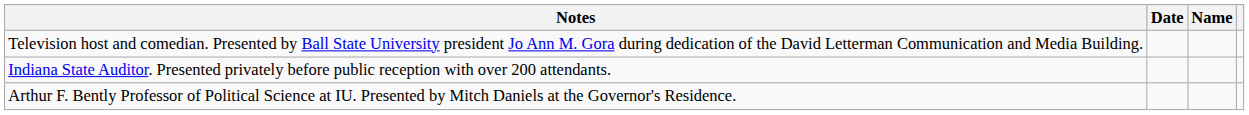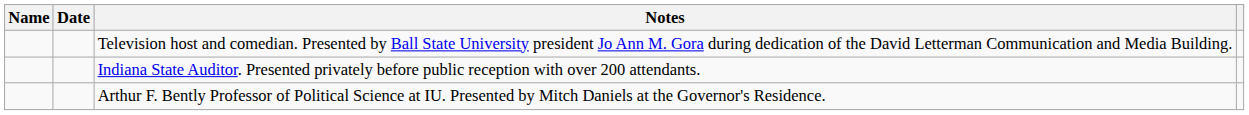columns swapped: (1212, 17) <-> (576, 17)
